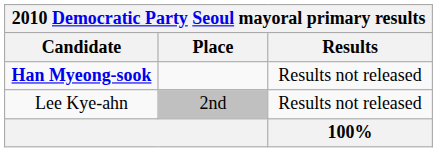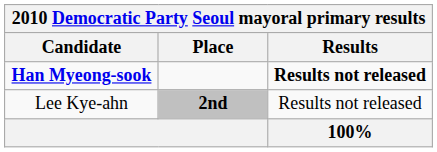(350, 75) normal -> (350, 75) bold
(213, 103) normal -> (213, 103) bold
